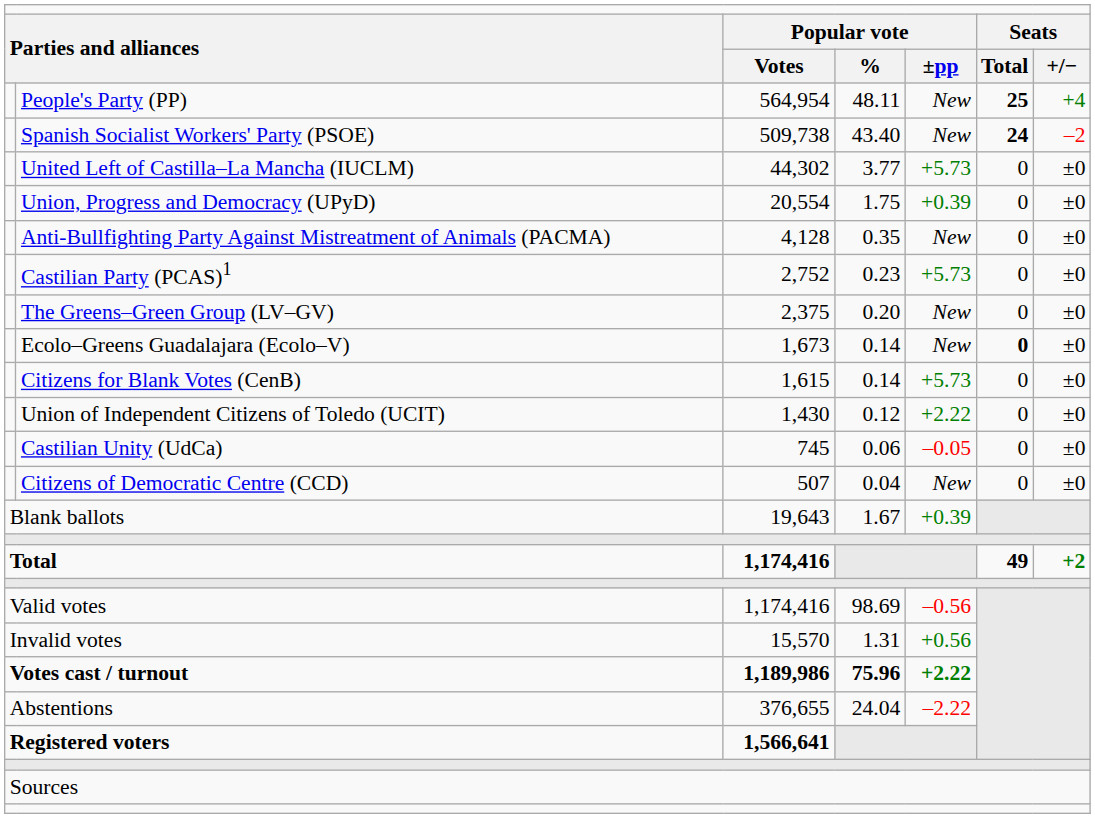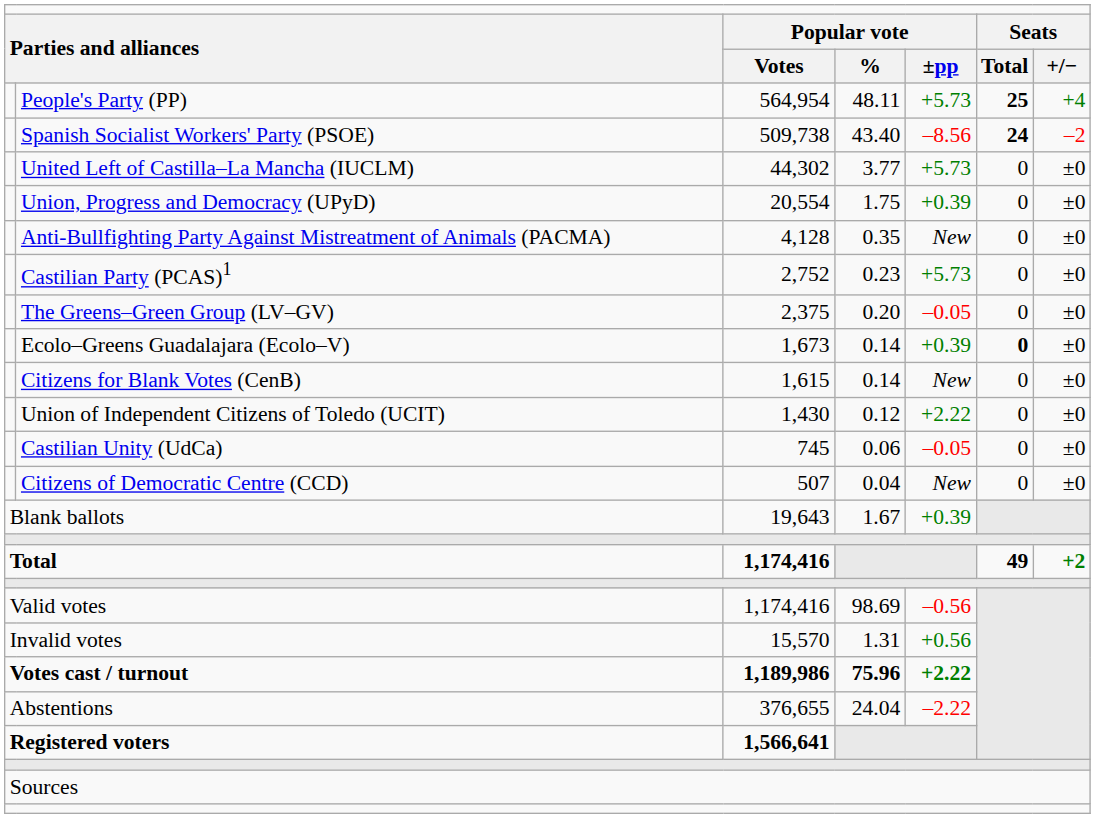(952, 100) New -> (946, 100) +5.73
(952, 134) New -> (947, 134) –8.56
(952, 311) New -> (947, 311) –0.05
(952, 345) New -> (946, 345) +0.39
(946, 379) +5.73 -> (952, 379) New
